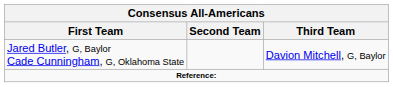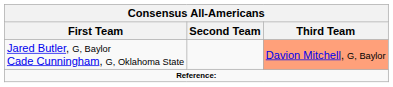(326, 55) no background -> (326, 55) lightsalmon background
